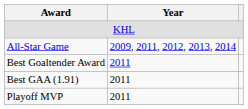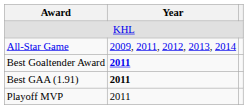(120, 63) normal -> (120, 63) bold
(120, 79) normal -> (120, 79) bold
